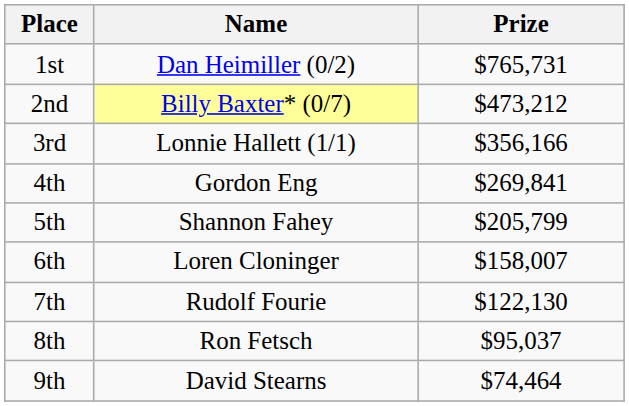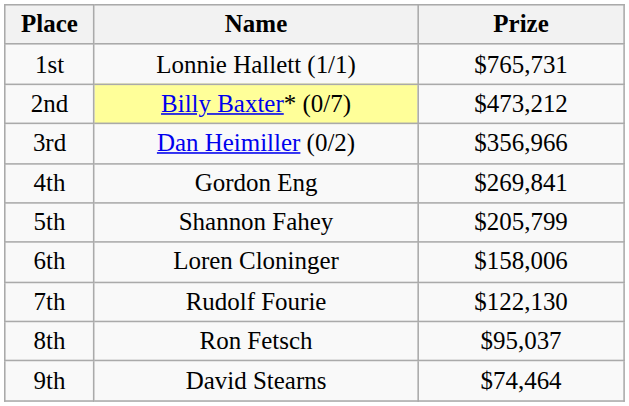(256, 63) Dan Heimiller (0/2) -> (256, 63) Lonnie Hallett (1/1)
(256, 143) Lonnie Hallett (1/1) -> (256, 143) Dan Heimiller (0/2)
(521, 143) $356,166 -> (521, 143) $356,966
(521, 261) $158,007 -> (521, 261) $158,006
